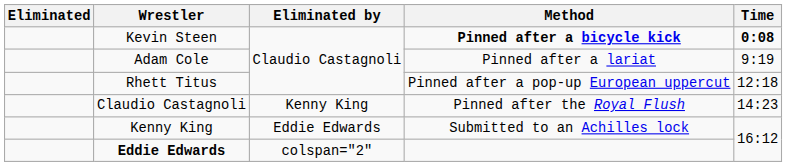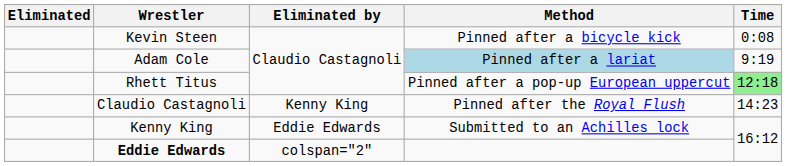(569, 38) bold -> (569, 38) normal
(758, 38) bold -> (758, 38) normal
(569, 61) no background -> (569, 61) lightblue background
(758, 83) no background -> (758, 83) lightgreen background
